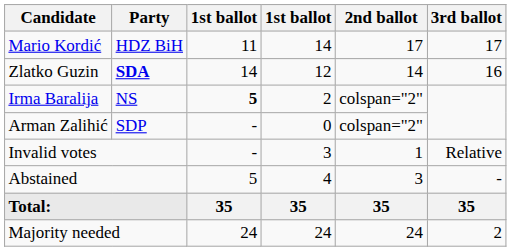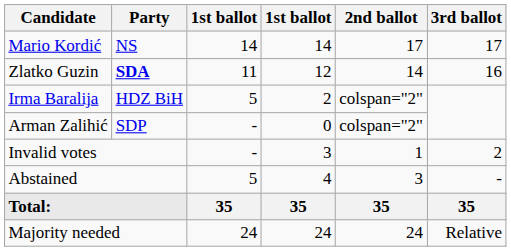(149, 44) HDZ BiH -> (126, 44) NS
(249, 44) 11 -> (249, 44) 14
(249, 71) 14 -> (249, 71) 11
(126, 98) NS -> (149, 98) HDZ BiH
(253, 98) bold -> (253, 98) normal
(474, 152) Relative -> (498, 152) 2
(498, 233) 2 -> (474, 233) Relative
